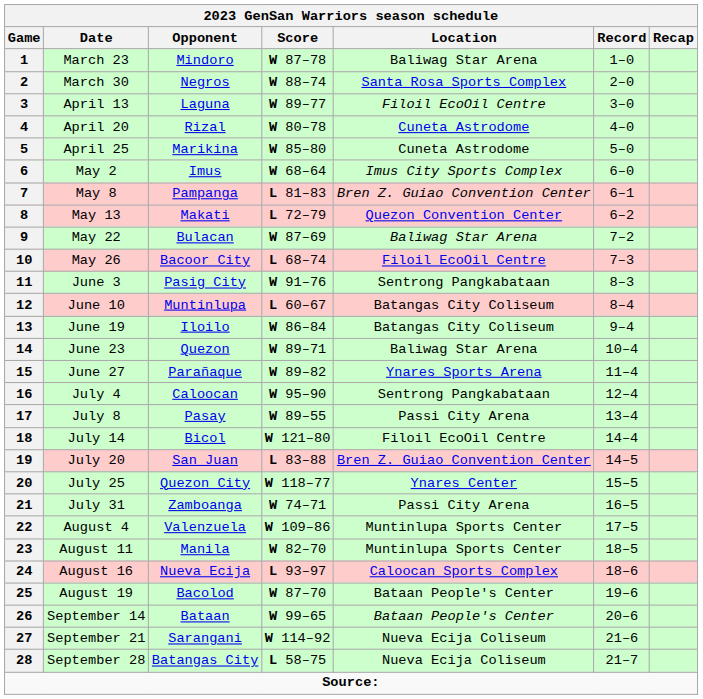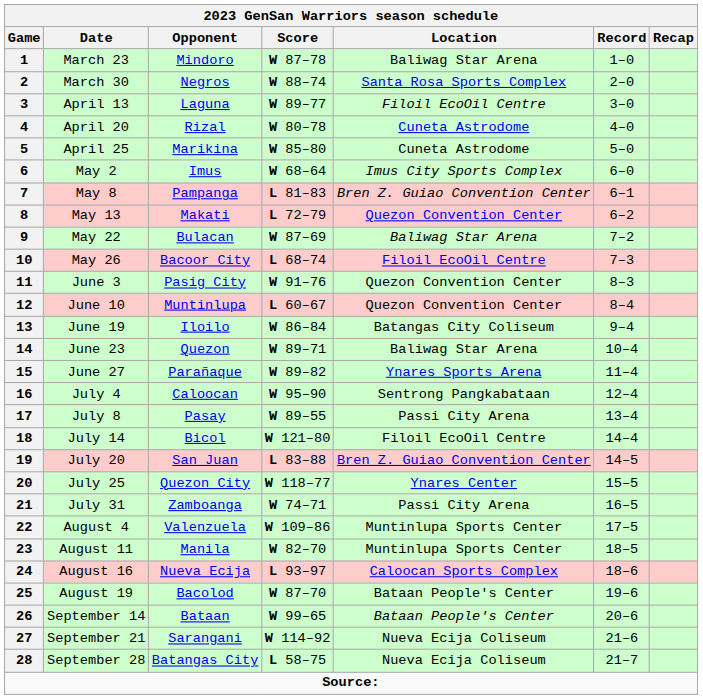(464, 283) Sentrong Pangkabataan -> (464, 283) Quezon Convention Center
(464, 305) Batangas City Coliseum -> (464, 305) Quezon Convention Center
